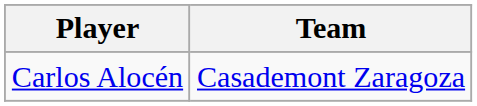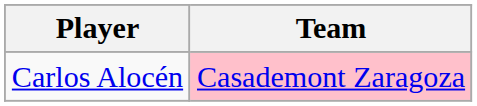(331, 76) no background -> (331, 76) pink background
